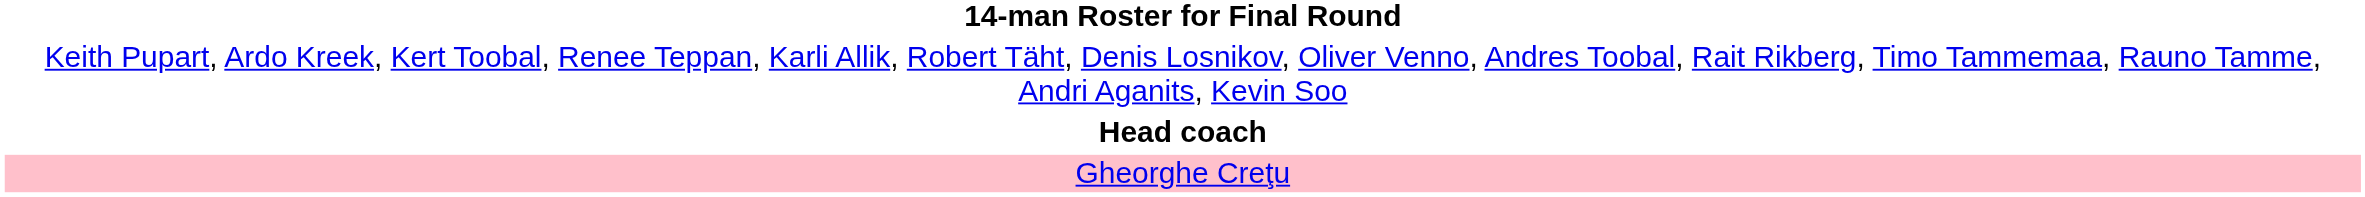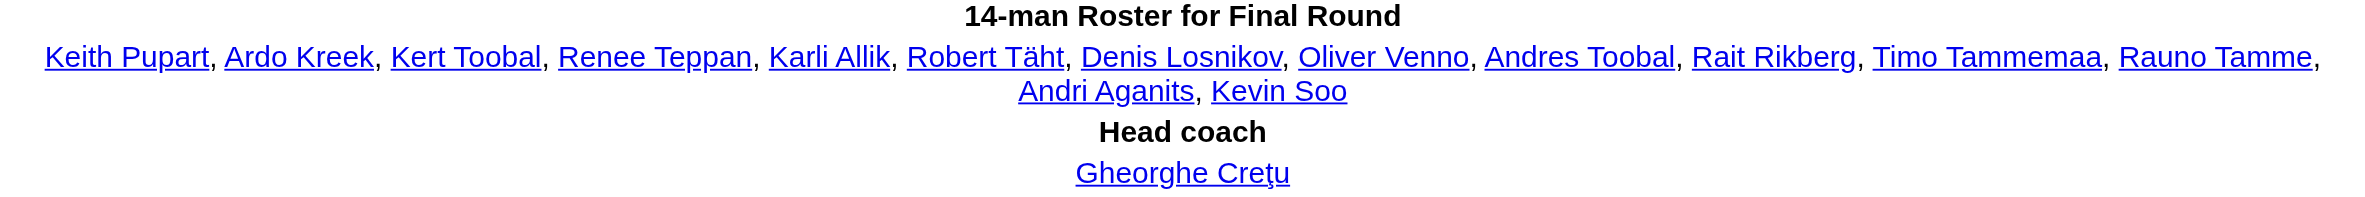(1183, 173) pink background -> (1183, 173) no background
